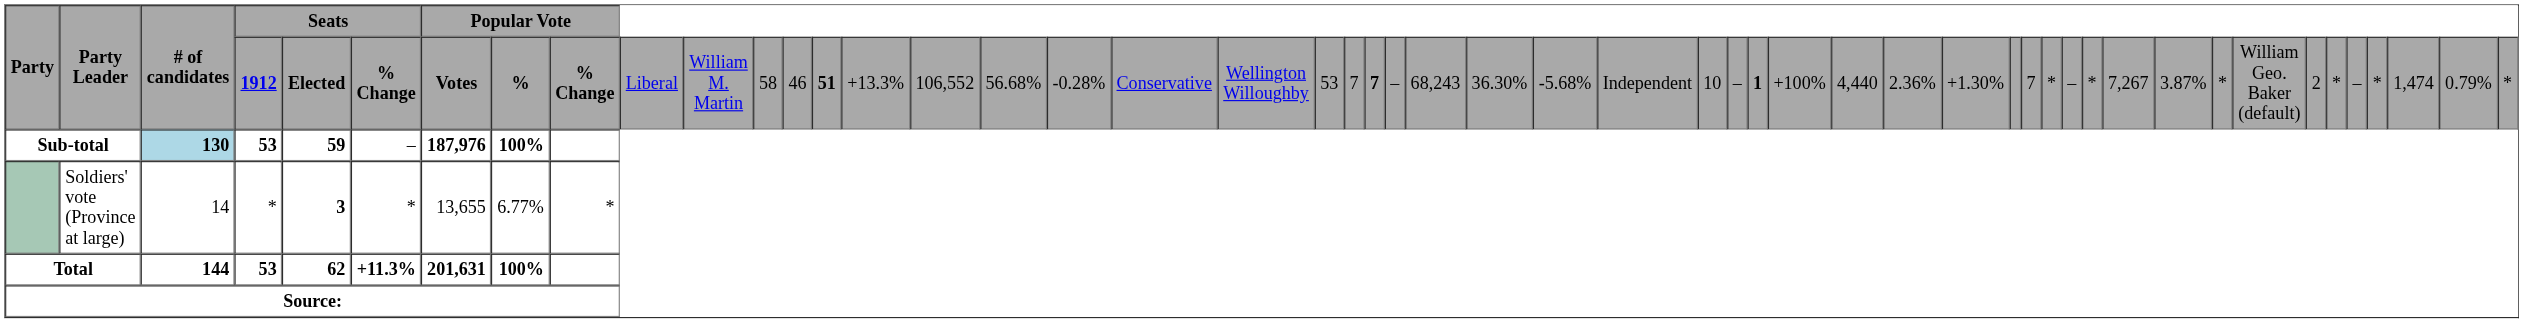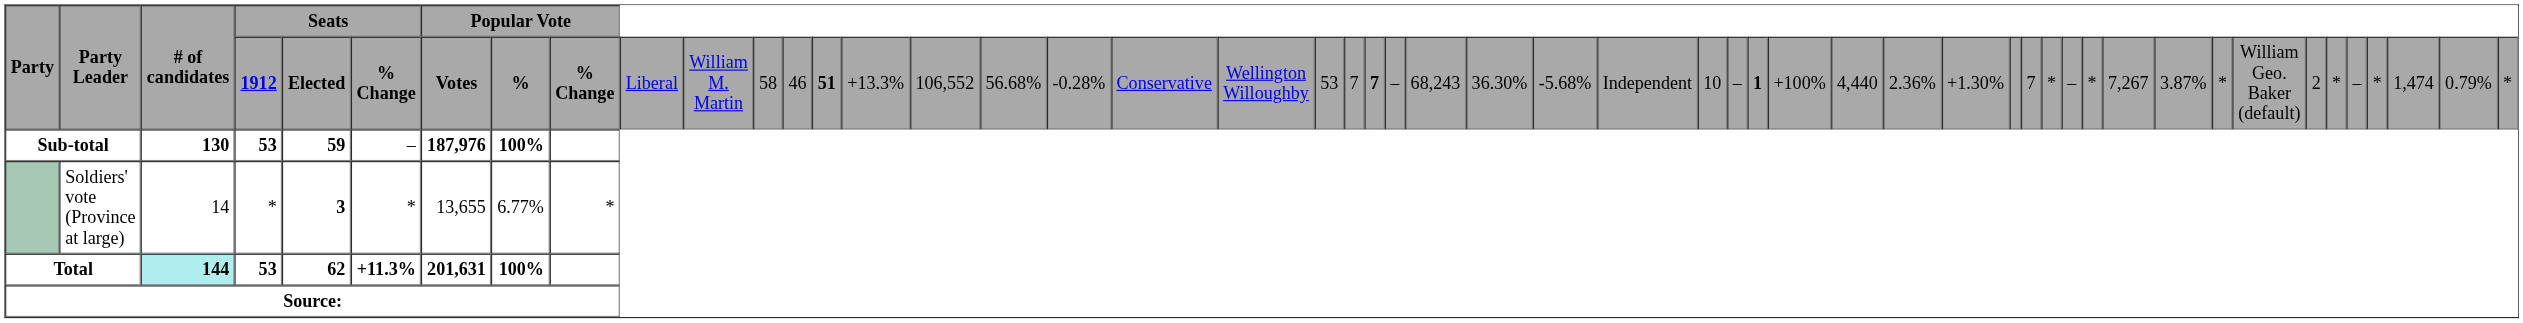(216, 145) lightblue background -> (216, 145) no background
(216, 269) no background -> (216, 269) paleturquoise background
